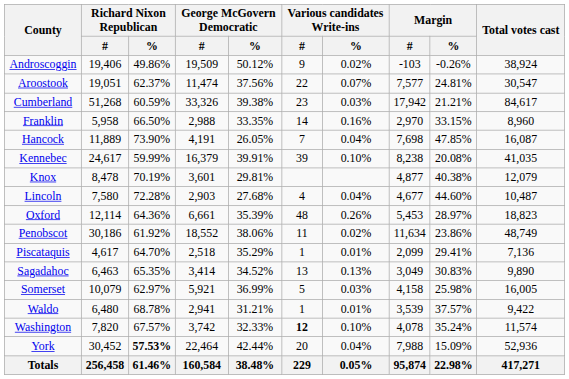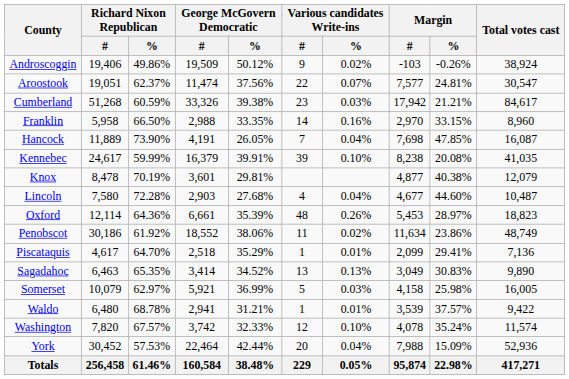(302, 327) bold -> (302, 327) normal
(152, 346) bold -> (152, 346) normal
